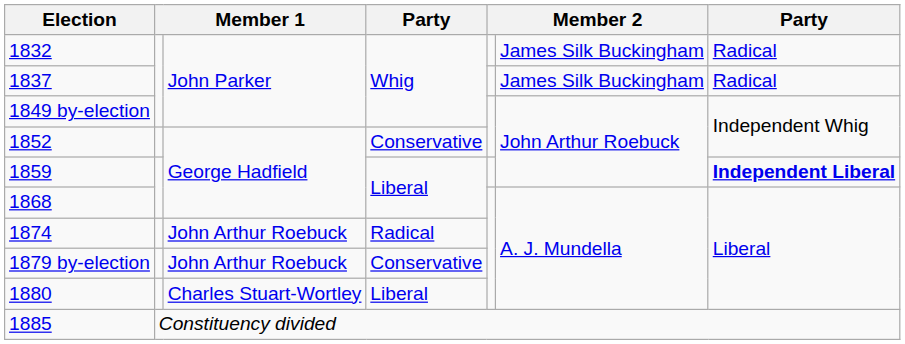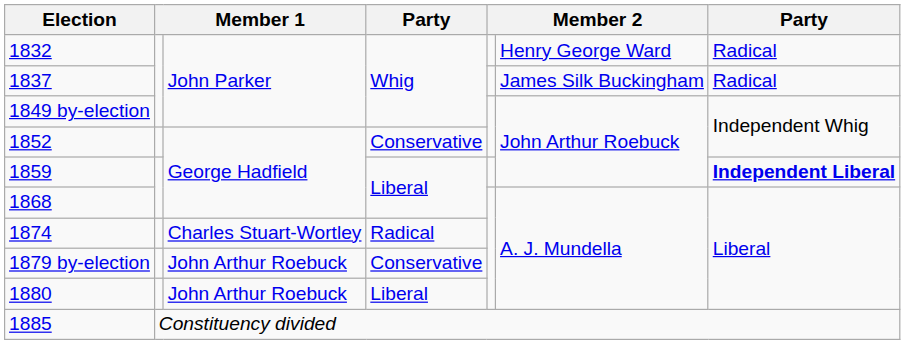(602, 50) James Silk Buckingham -> (586, 50) Henry George Ward
(257, 232) John Arthur Roebuck -> (265, 232) Charles Stuart-Wortley
(265, 293) Charles Stuart-Wortley -> (257, 293) John Arthur Roebuck
